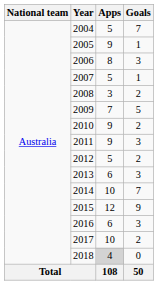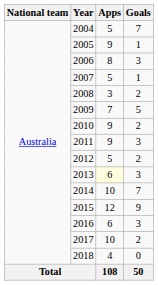(110, 175) no background -> (110, 175) lightyellow background
(110, 256) lightgrey background -> (110, 256) no background
